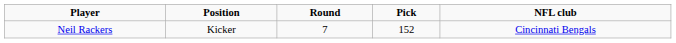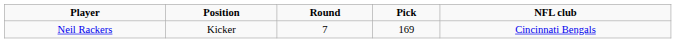(406, 29) 152 -> (406, 29) 169
